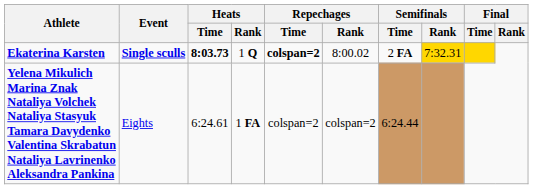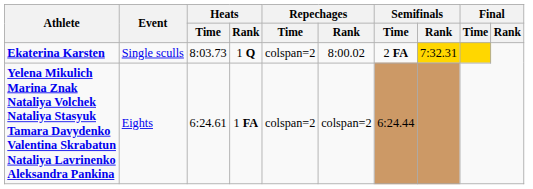(153, 53) bold -> (153, 53) normal
(210, 53) bold -> (208, 53) normal
(293, 53) bold -> (290, 53) normal
